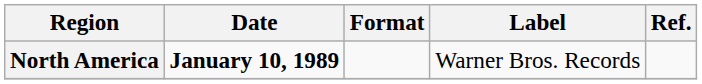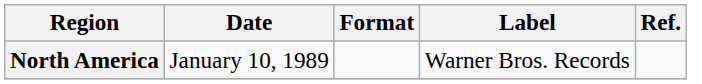(254, 59) bold -> (249, 59) normal
